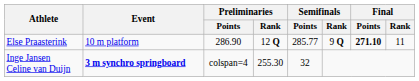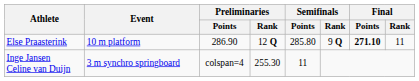(305, 42) 285.77 -> (303, 42) 285.80
(135, 63) bold -> (133, 63) normal
(305, 63) 32 -> (303, 63) 11
